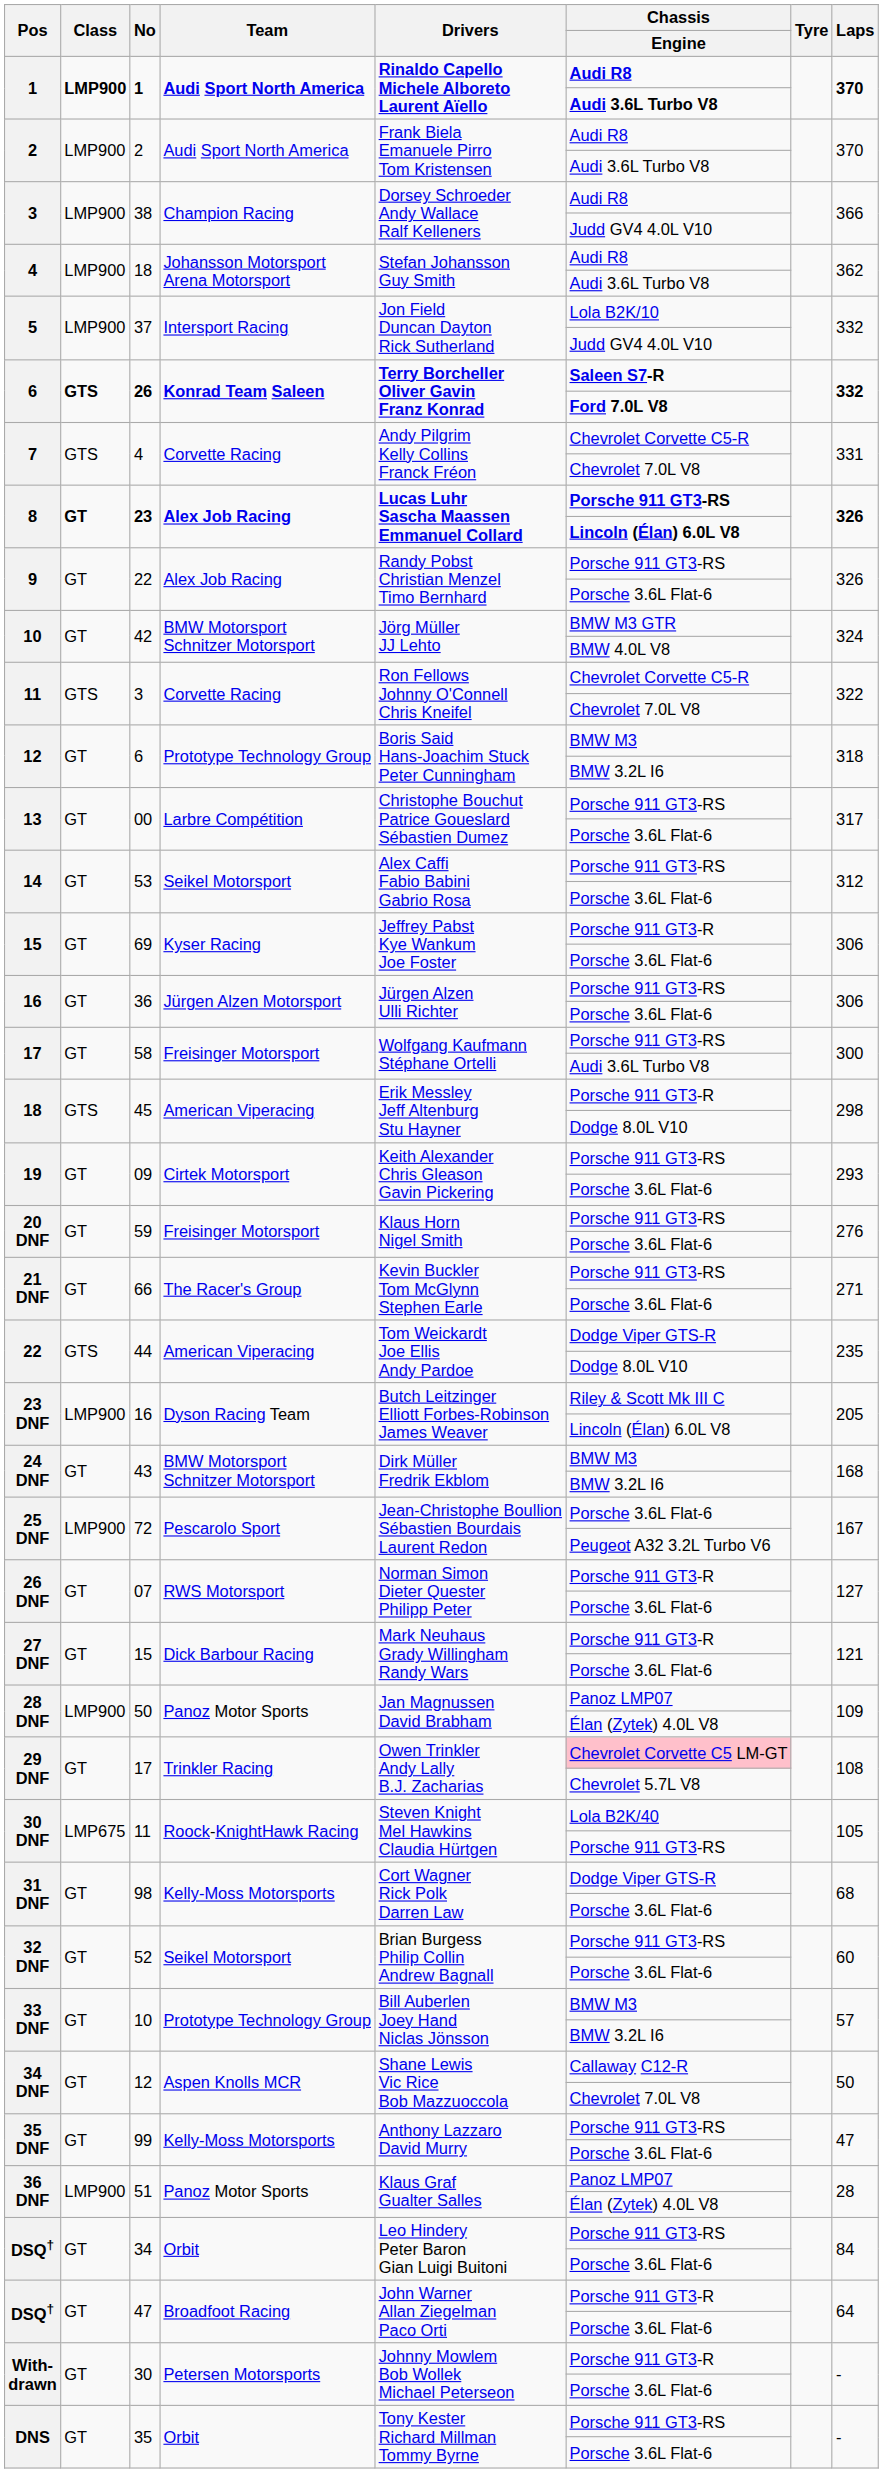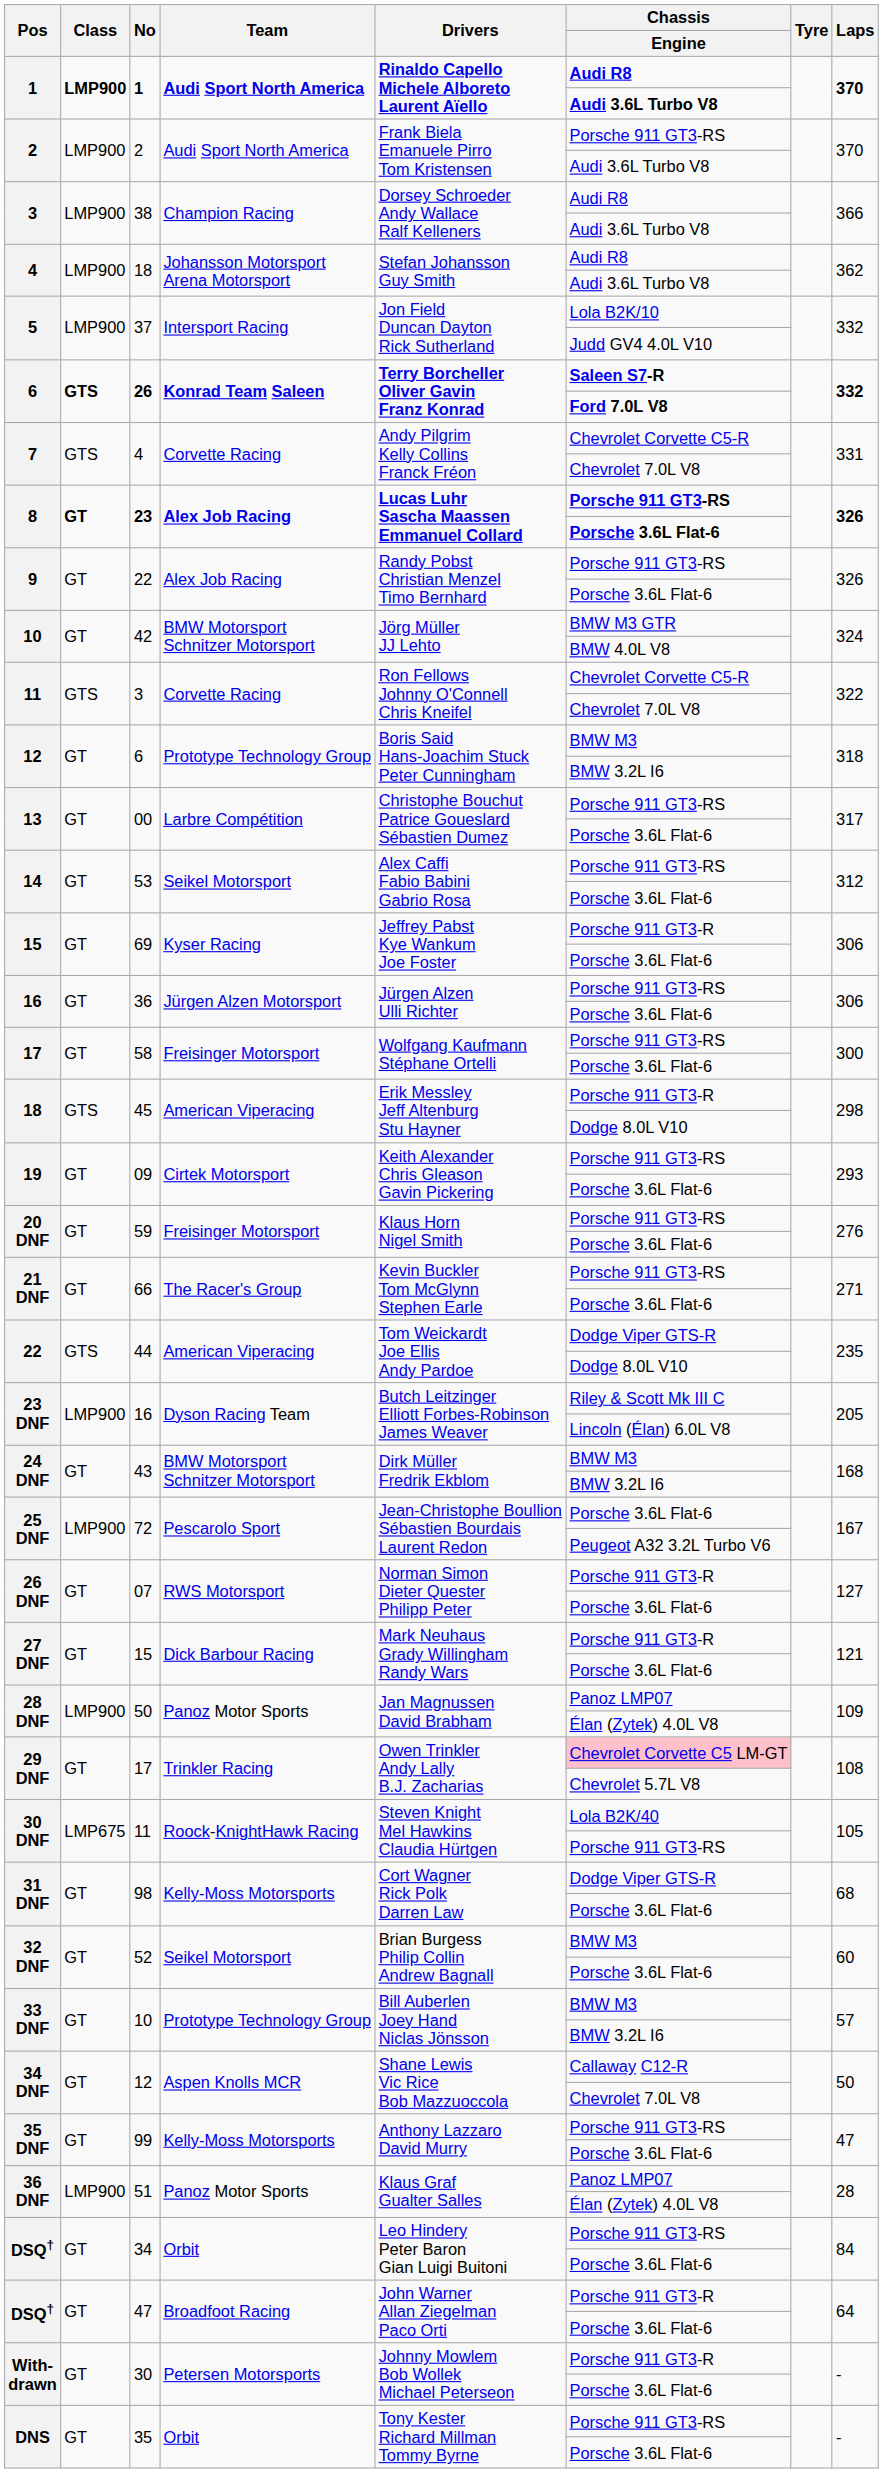(599, 135) Audi R8 -> (647, 135) Porsche 911 GT3-RS
(641, 229) Judd GV4 4.0L V10 -> (639, 229) Audi 3.6L Turbo V8
(655, 532) Lincoln (Élan) 6.0L V8 -> (645, 532) Porsche 3.6L Flat-6
(639, 1067) Audi 3.6L Turbo V8 -> (641, 1067) Porsche 3.6L Flat-6
(647, 1941) Porsche 911 GT3-RS -> (603, 1941) BMW M3
